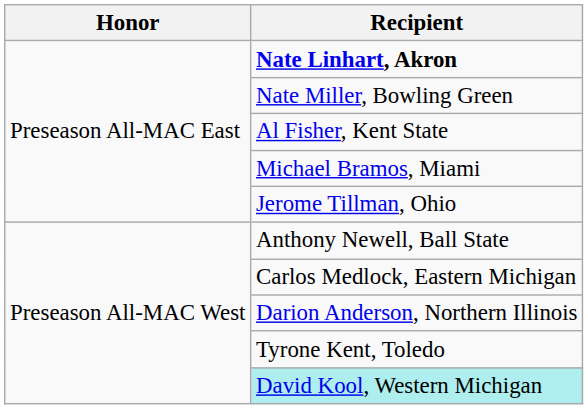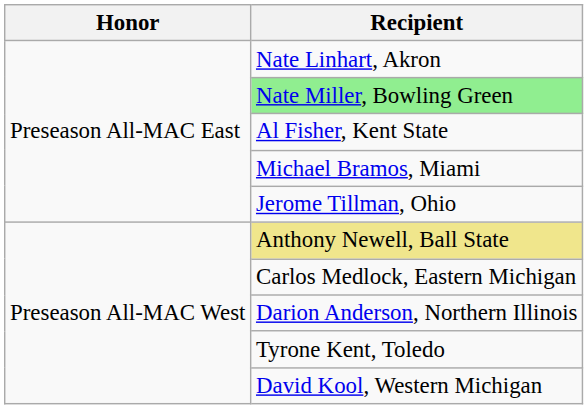(357, 58) bold -> (348, 58) normal
(385, 95) no background -> (385, 95) lightgreen background
(382, 240) no background -> (382, 240) khaki background
(399, 385) paleturquoise background -> (399, 385) no background
